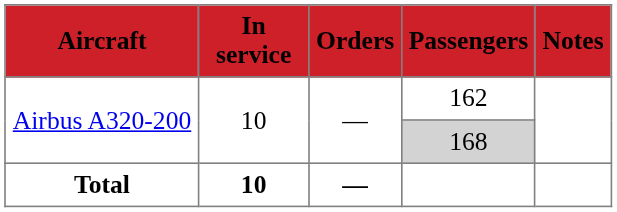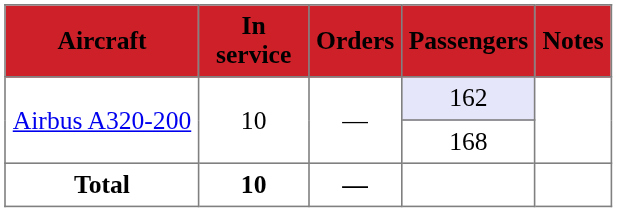(468, 98) no background -> (468, 98) lavender background
(468, 141) lightgrey background -> (468, 141) no background
